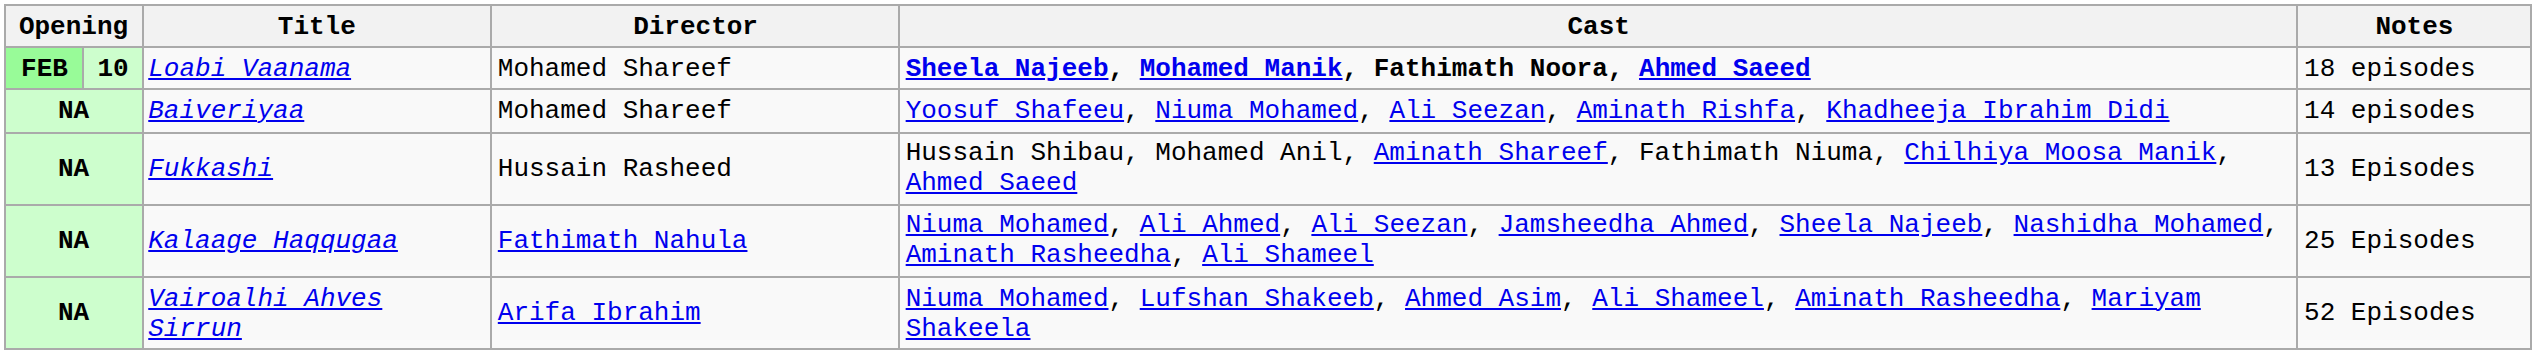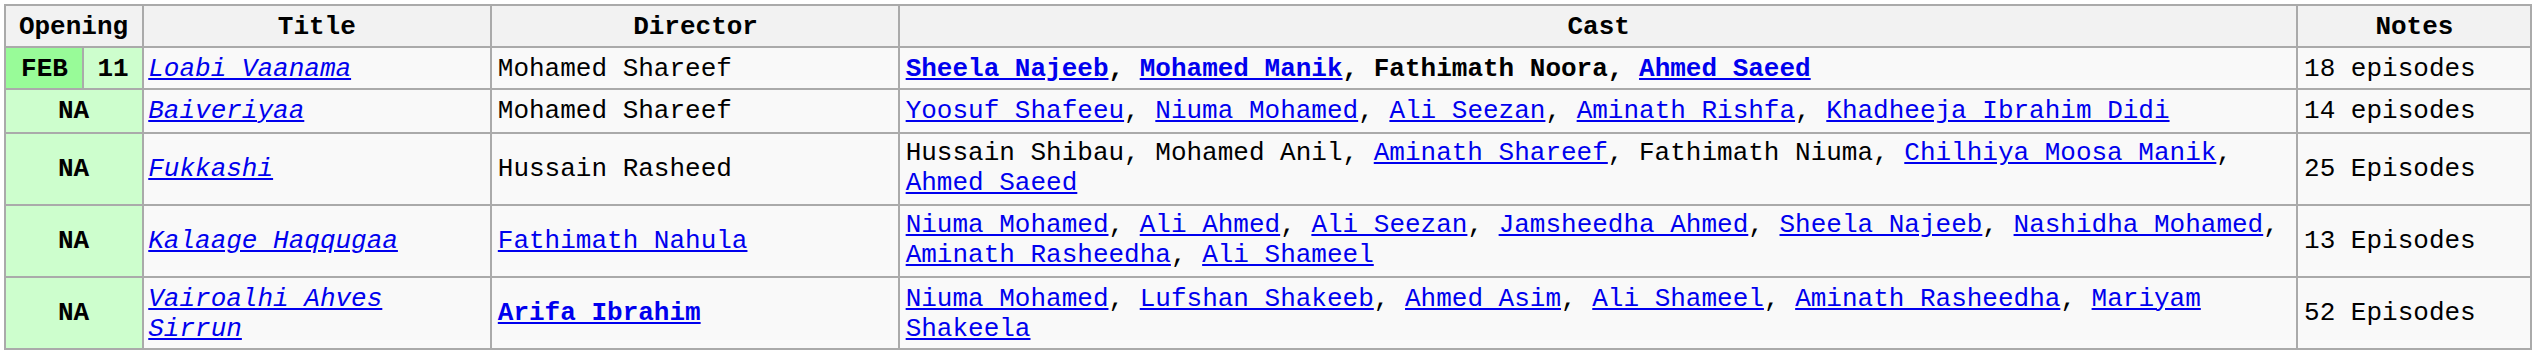(113, 69) 10 -> (113, 69) 11
(2390, 168) 13 Episodes -> (2390, 168) 25 Episodes
(2390, 241) 25 Episodes -> (2390, 241) 13 Episodes
(599, 313) normal -> (599, 313) bold
